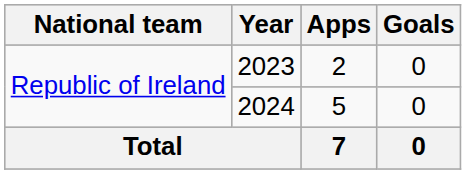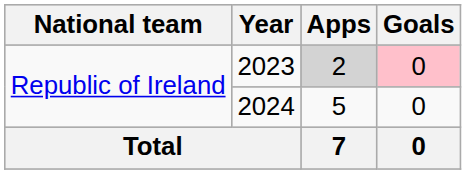(339, 65) no background -> (339, 65) lightgrey background
(419, 65) no background -> (419, 65) pink background
